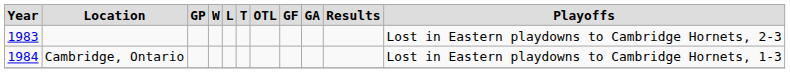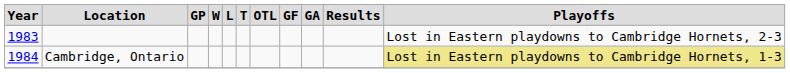(584, 57) no background -> (584, 57) khaki background
